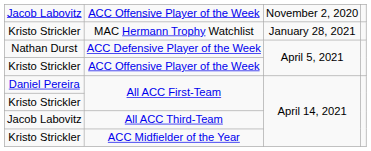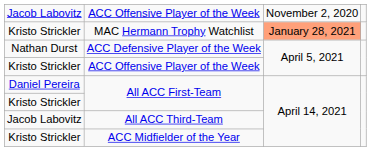(312, 31) no background -> (312, 31) lightsalmon background
